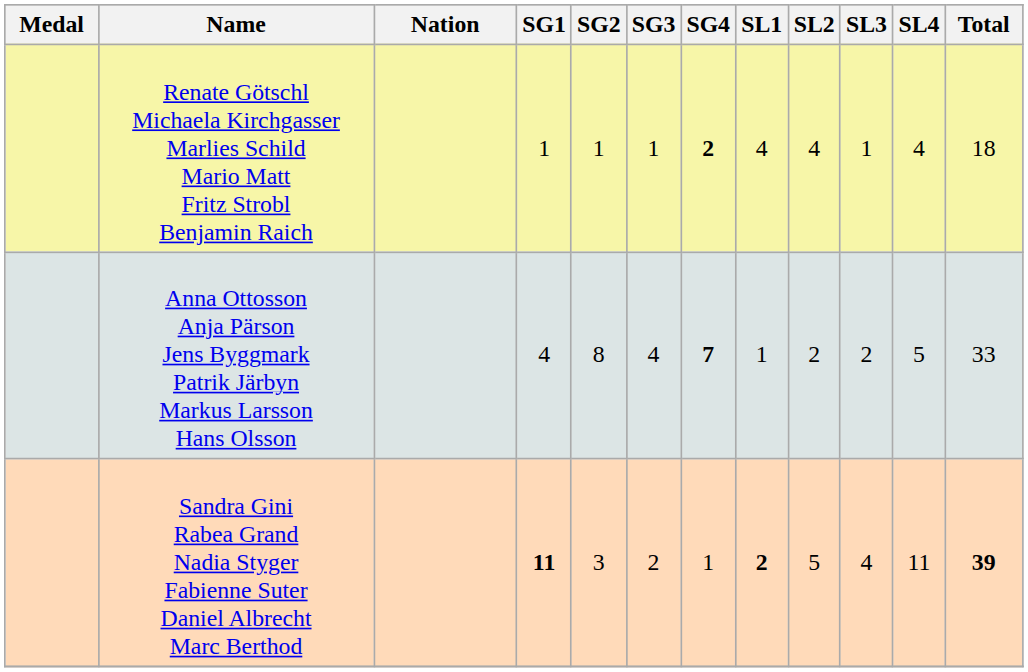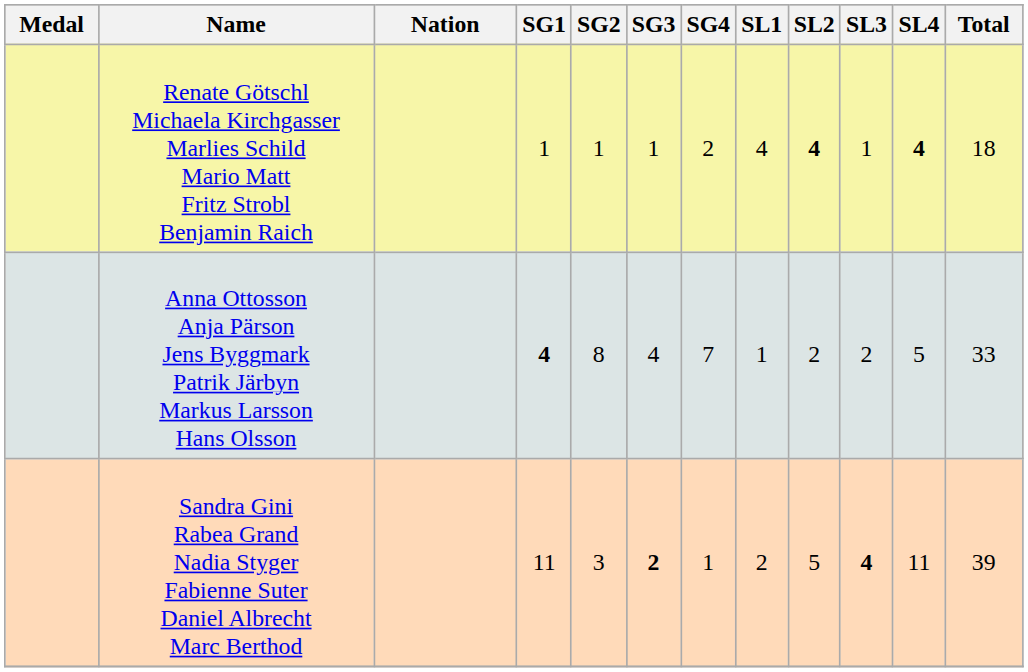(708, 147) bold -> (708, 147) normal
(814, 147) normal -> (814, 147) bold
(919, 147) normal -> (919, 147) bold
(544, 355) normal -> (544, 355) bold
(708, 355) bold -> (708, 355) normal
(544, 562) bold -> (544, 562) normal
(653, 562) normal -> (653, 562) bold
(762, 562) bold -> (762, 562) normal
(867, 562) normal -> (867, 562) bold
(984, 562) bold -> (984, 562) normal
